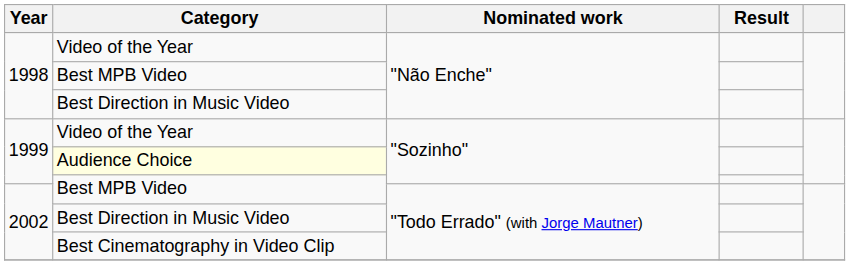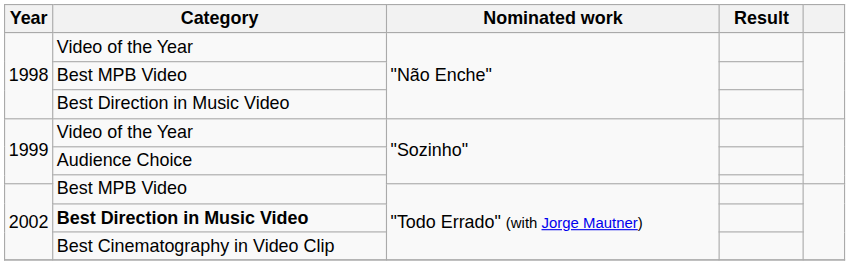(125, 160) lightyellow background -> (125, 160) no background
(173, 217) normal -> (183, 217) bold
